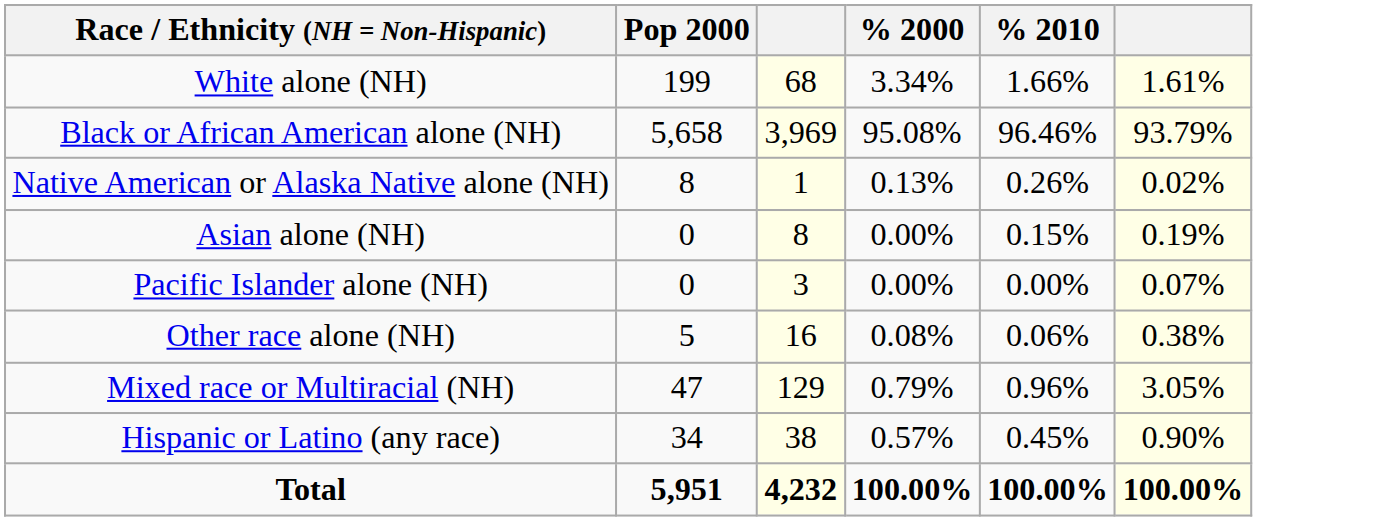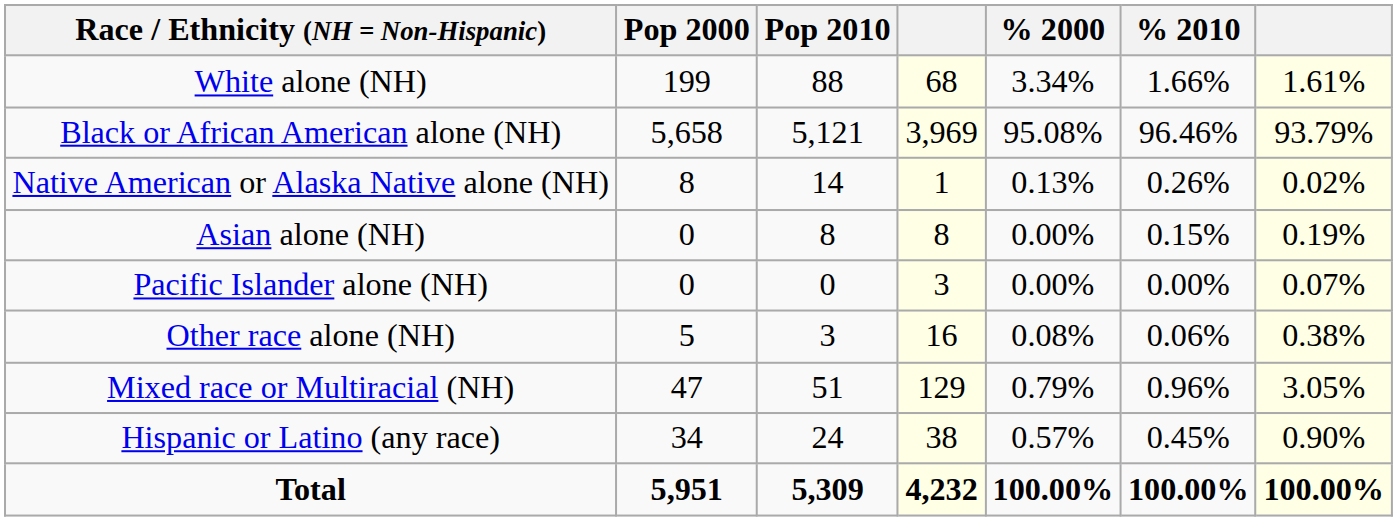+ column: (828, 30)
